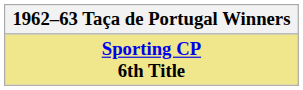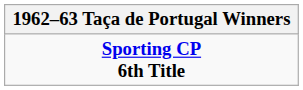(151, 59) khaki background -> (151, 59) no background
